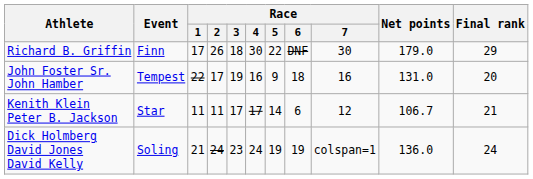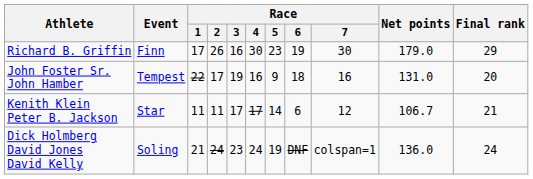(236, 51) 18 -> (236, 51) 16
(275, 51) 22 -> (275, 51) 23
(298, 51) DNF -> (298, 51) 19
(298, 150) 19 -> (298, 150) DNF
